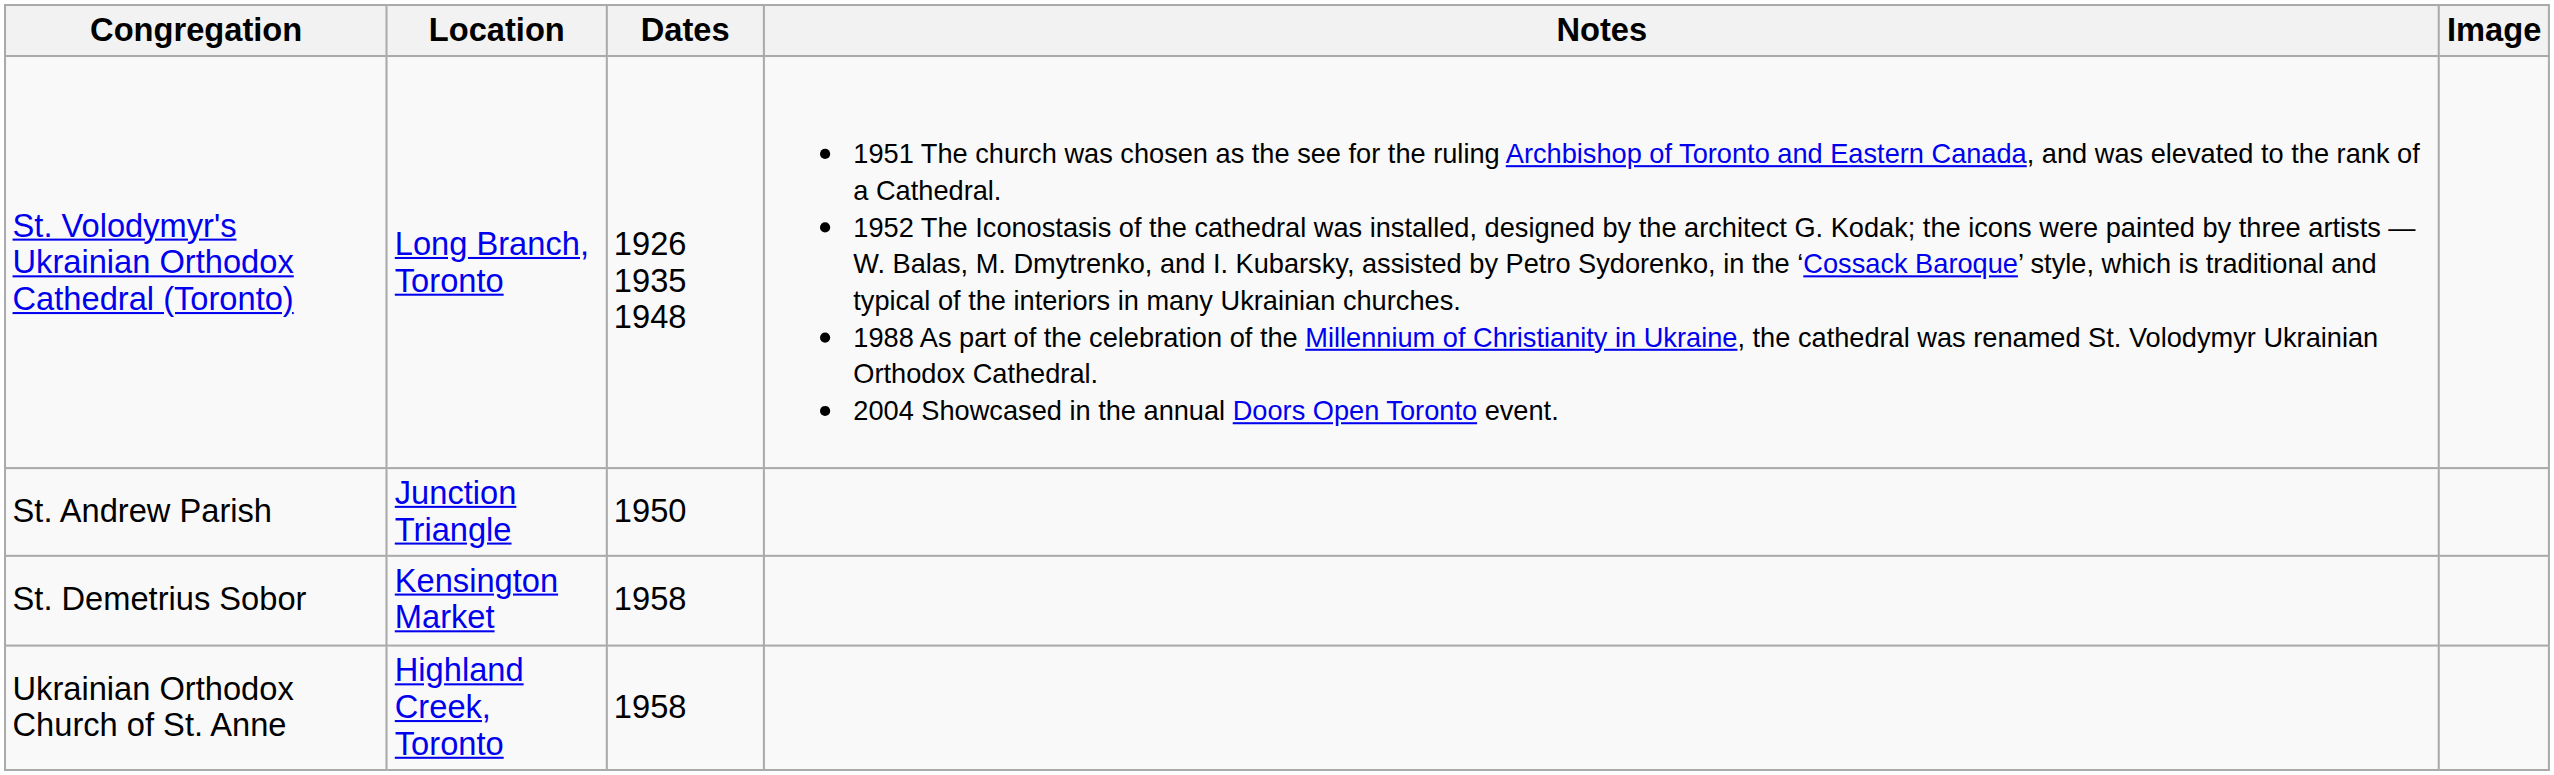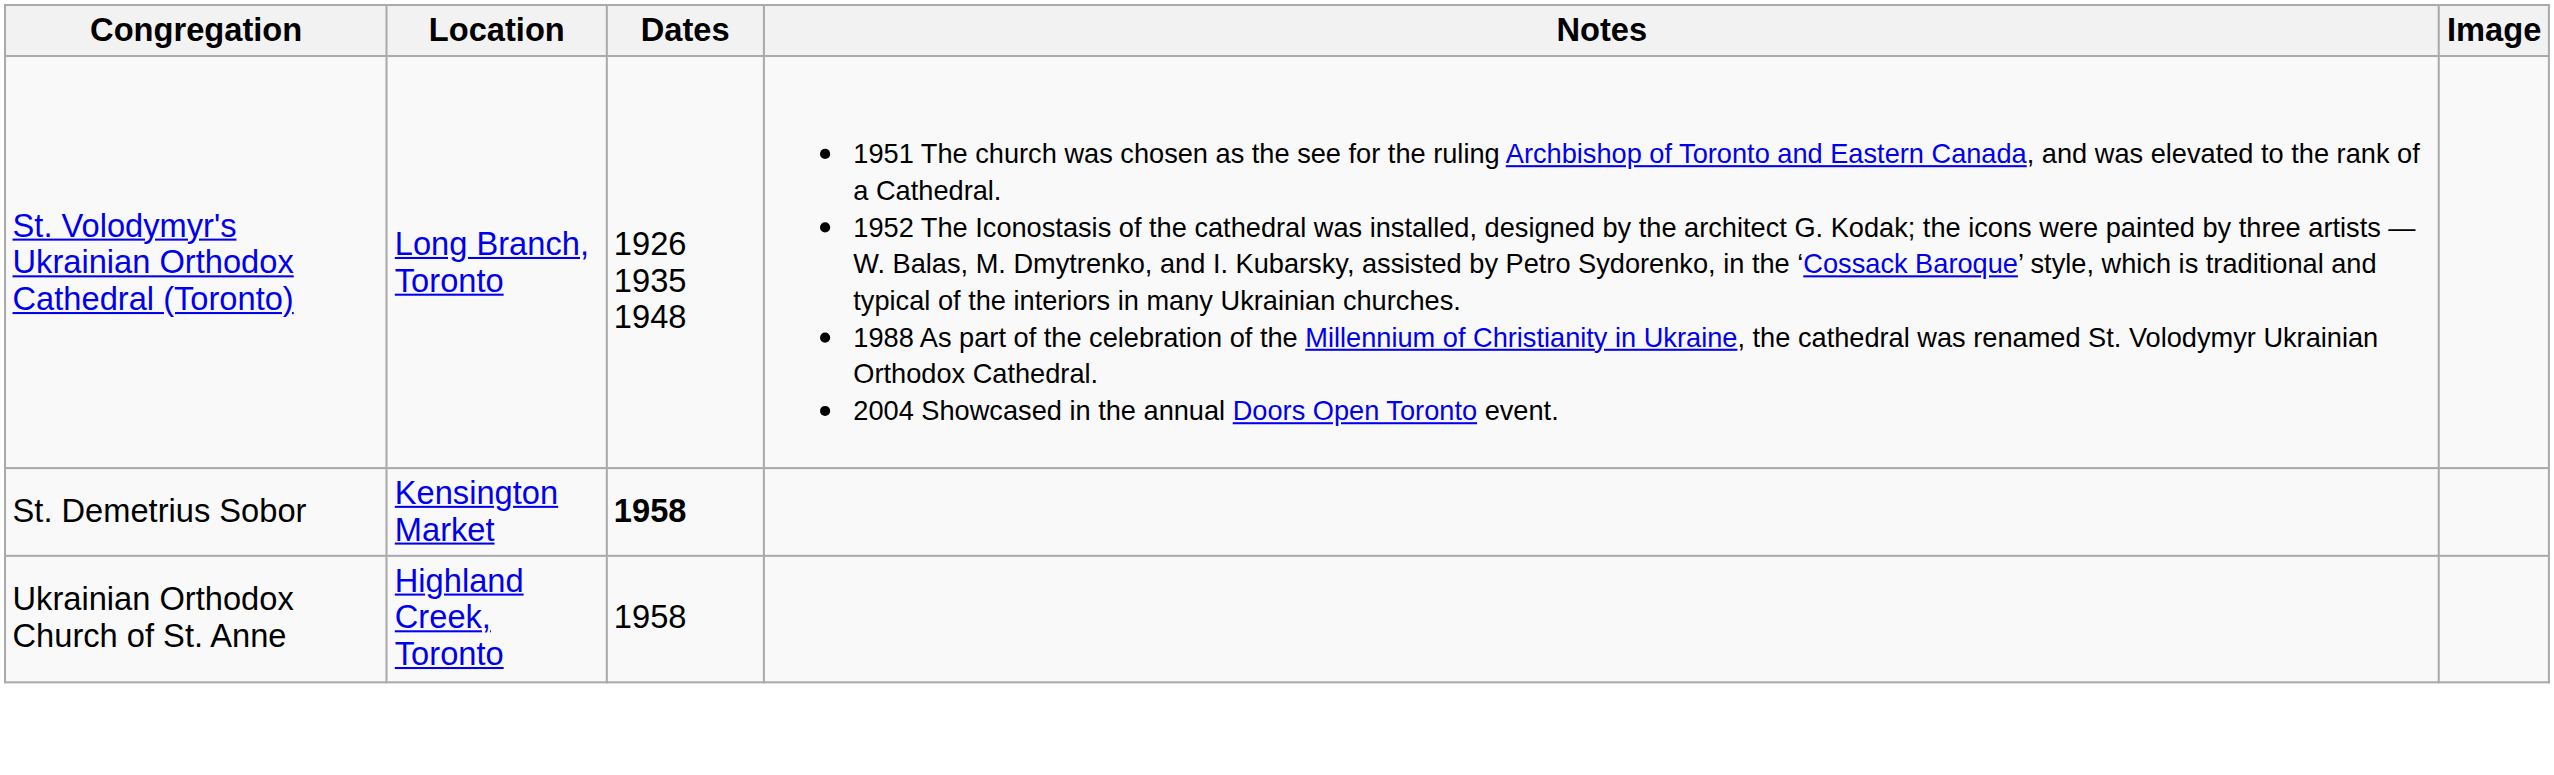- row: (142, 511)
(650, 599) normal -> (650, 511) bold
